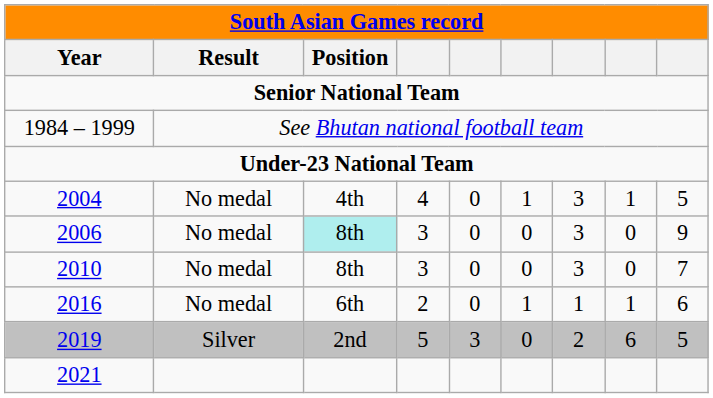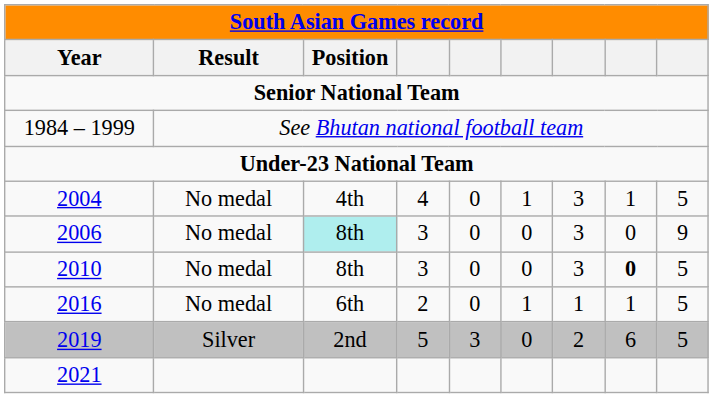(631, 269) normal -> (631, 269) bold
(683, 269) 7 -> (683, 269) 5
(683, 304) 6 -> (683, 304) 5
